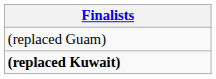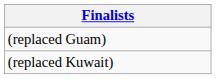(64, 62) bold -> (61, 62) normal
